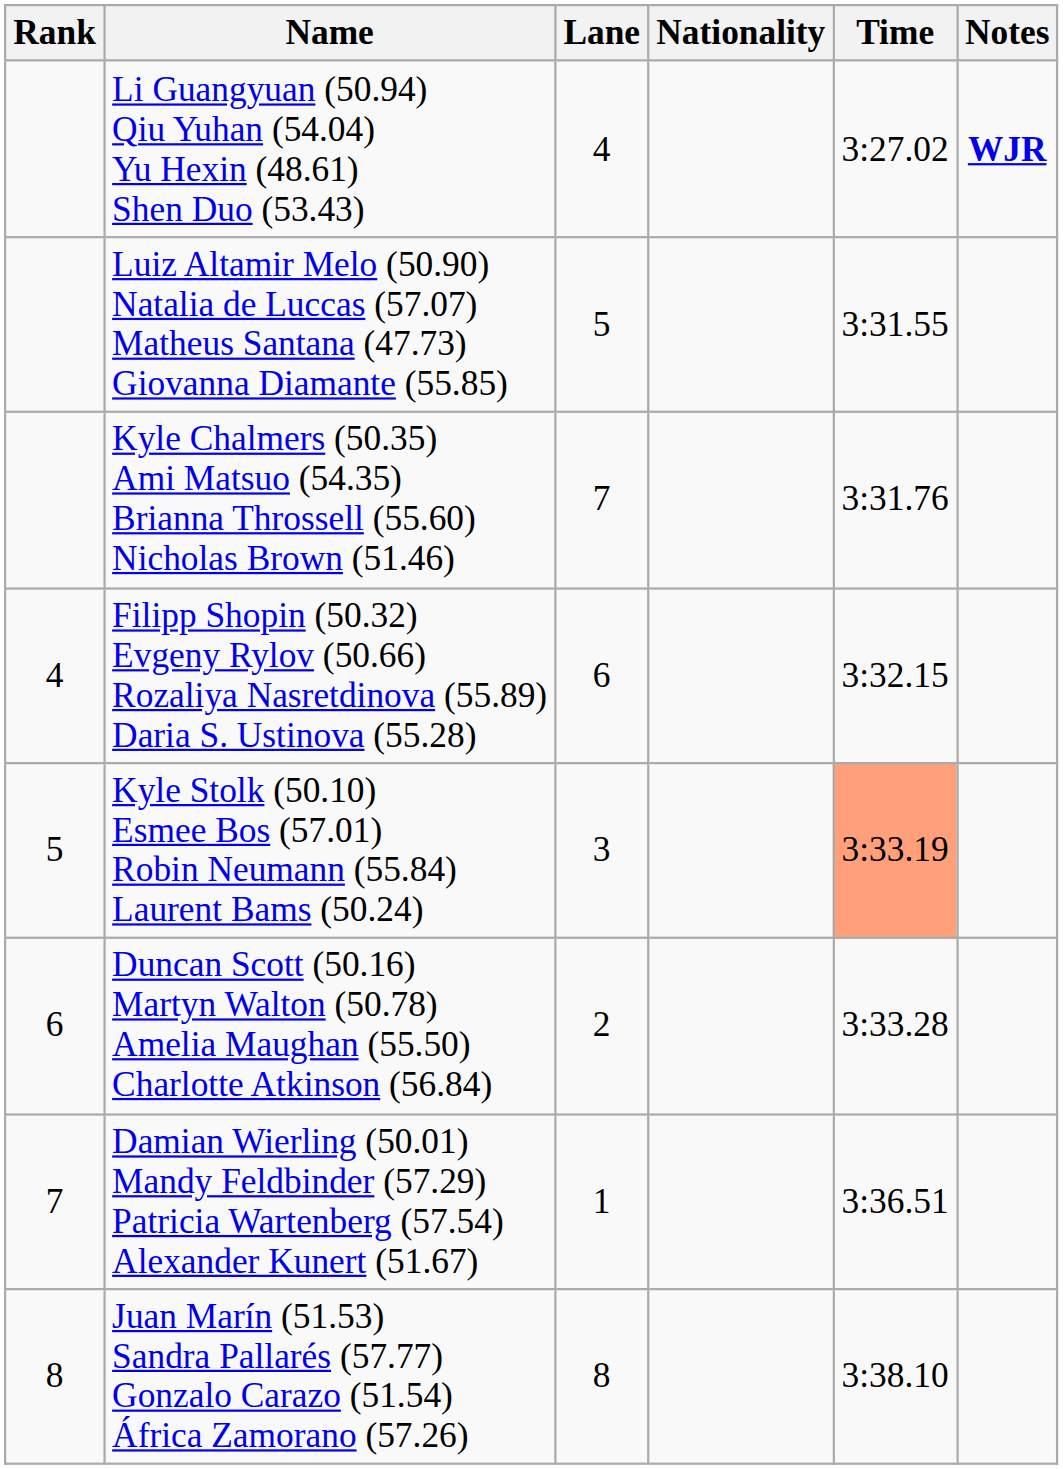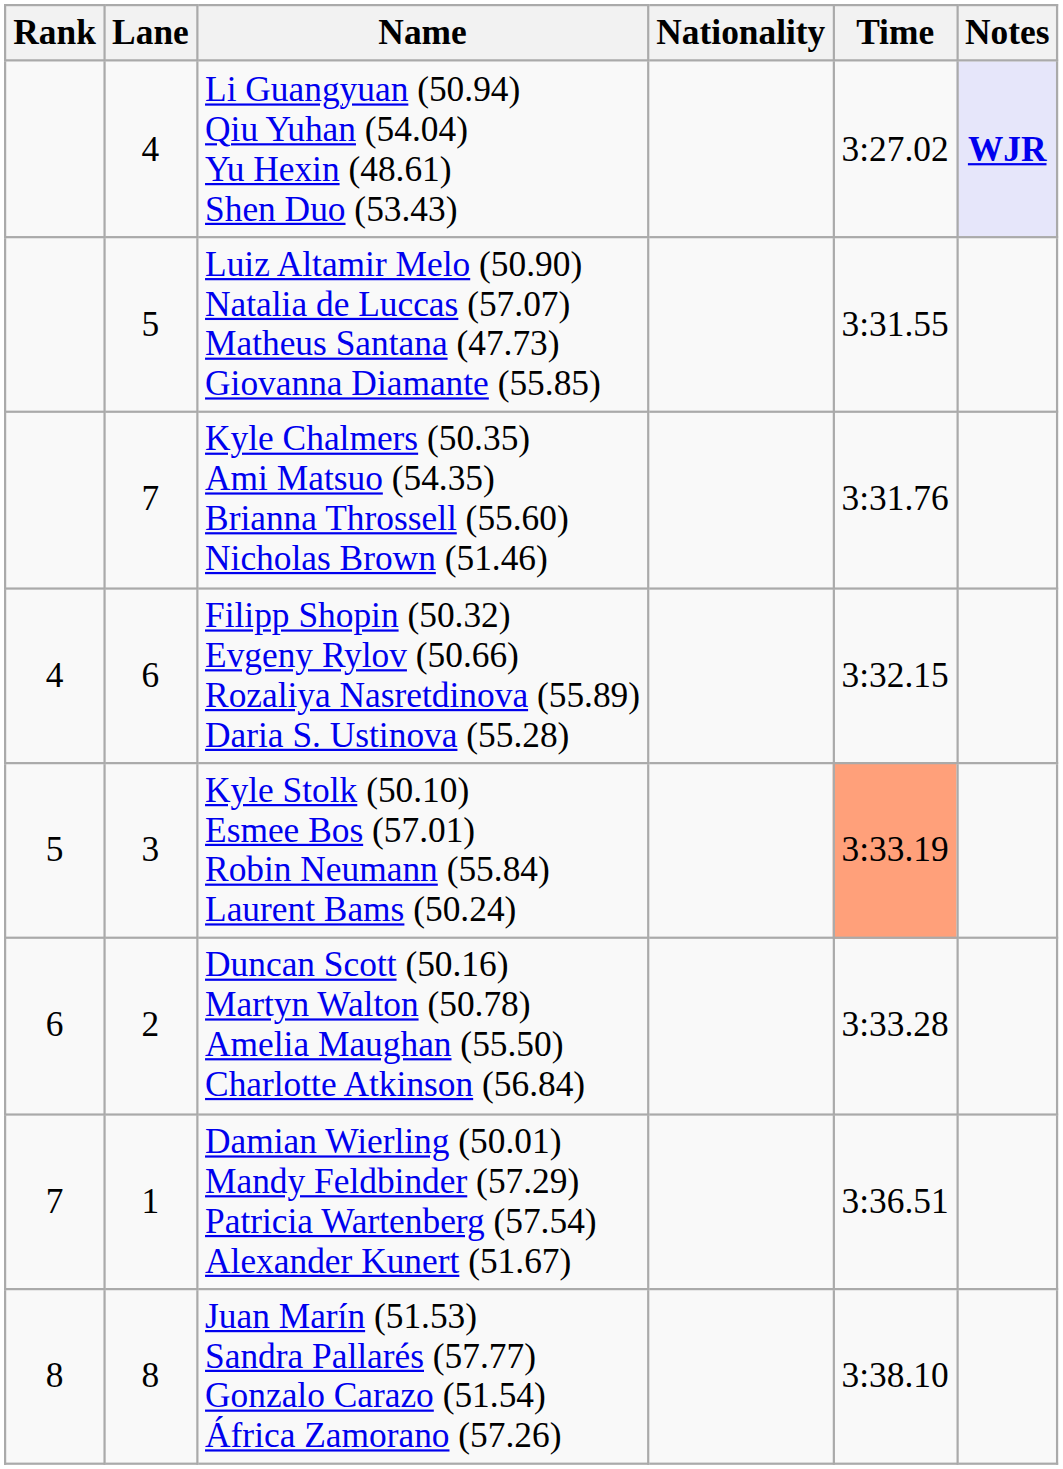columns swapped: (602, 32) <-> (330, 32)
(1007, 148) no background -> (1007, 148) lavender background
